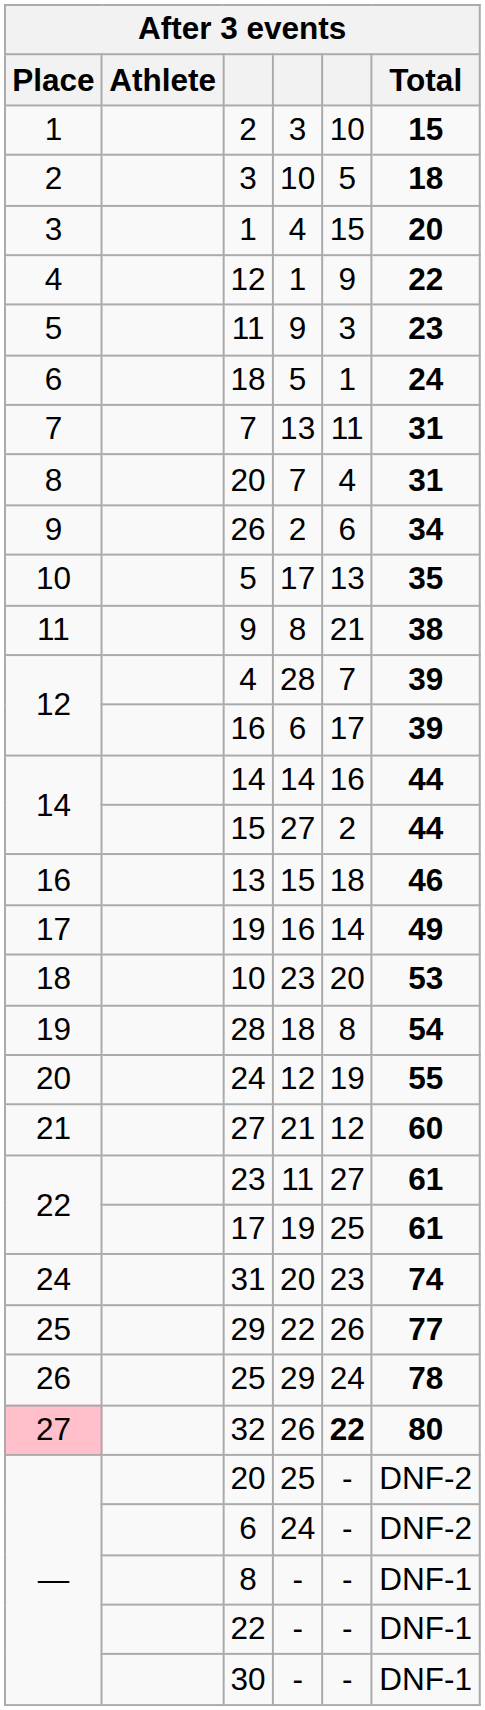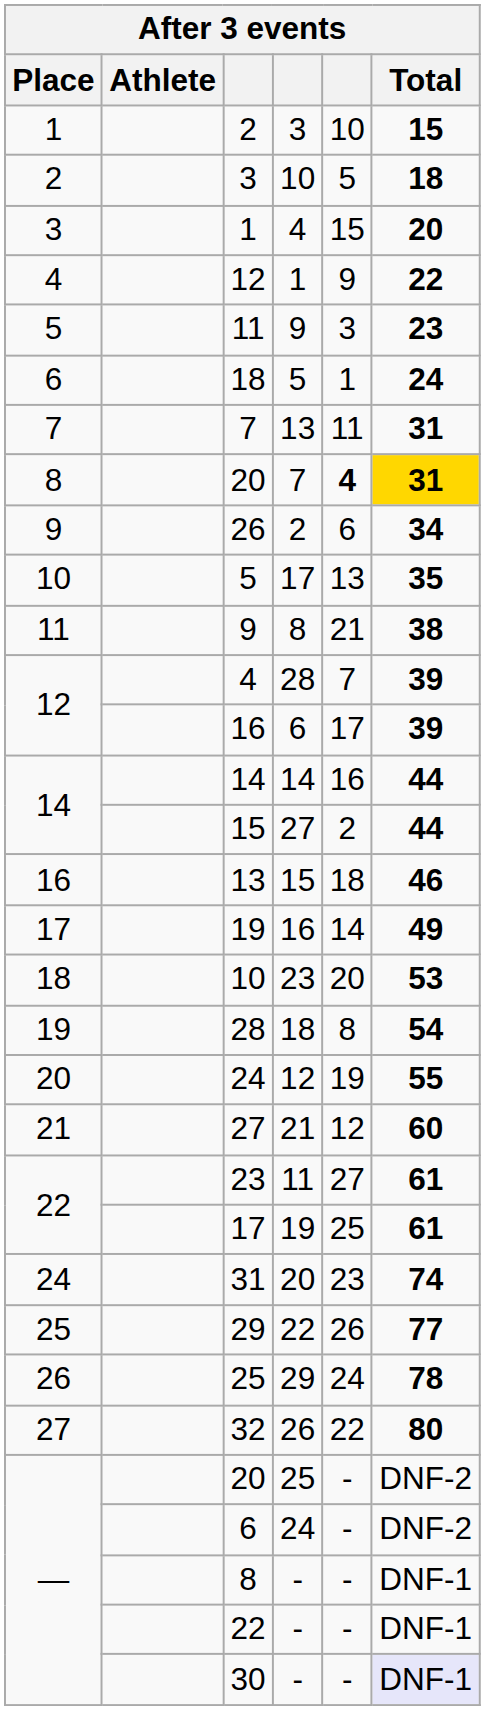(347, 479) normal -> (347, 479) bold
(426, 479) no background -> (426, 479) gold background
(53, 1429) pink background -> (53, 1429) no background
(347, 1429) bold -> (347, 1429) normal
(426, 1679) no background -> (426, 1679) lavender background
